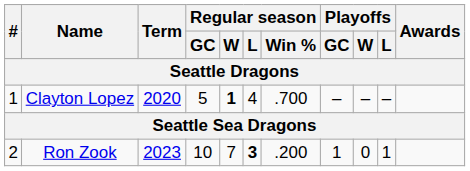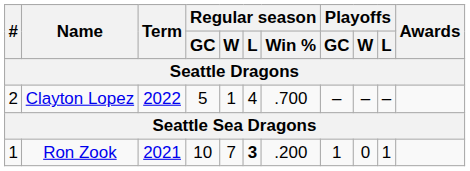(13, 98) 1 -> (13, 98) 2
(162, 98) 2020 -> (162, 98) 2022
(231, 98) bold -> (231, 98) normal
(13, 152) 2 -> (13, 152) 1
(162, 152) 2023 -> (162, 152) 2021
